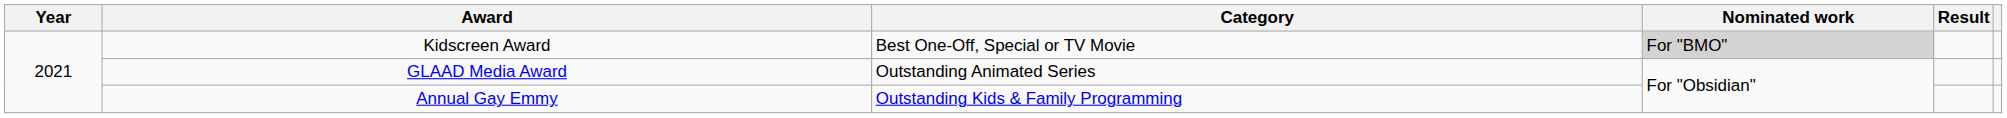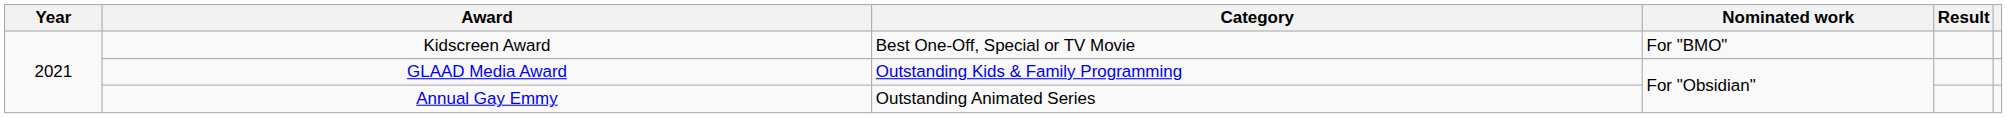(1687, 44) lightgrey background -> (1687, 44) no background
(986, 71) Outstanding Animated Series -> (1029, 71) Outstanding Kids & Family Programming
(1029, 98) Outstanding Kids & Family Programming -> (986, 98) Outstanding Animated Series
